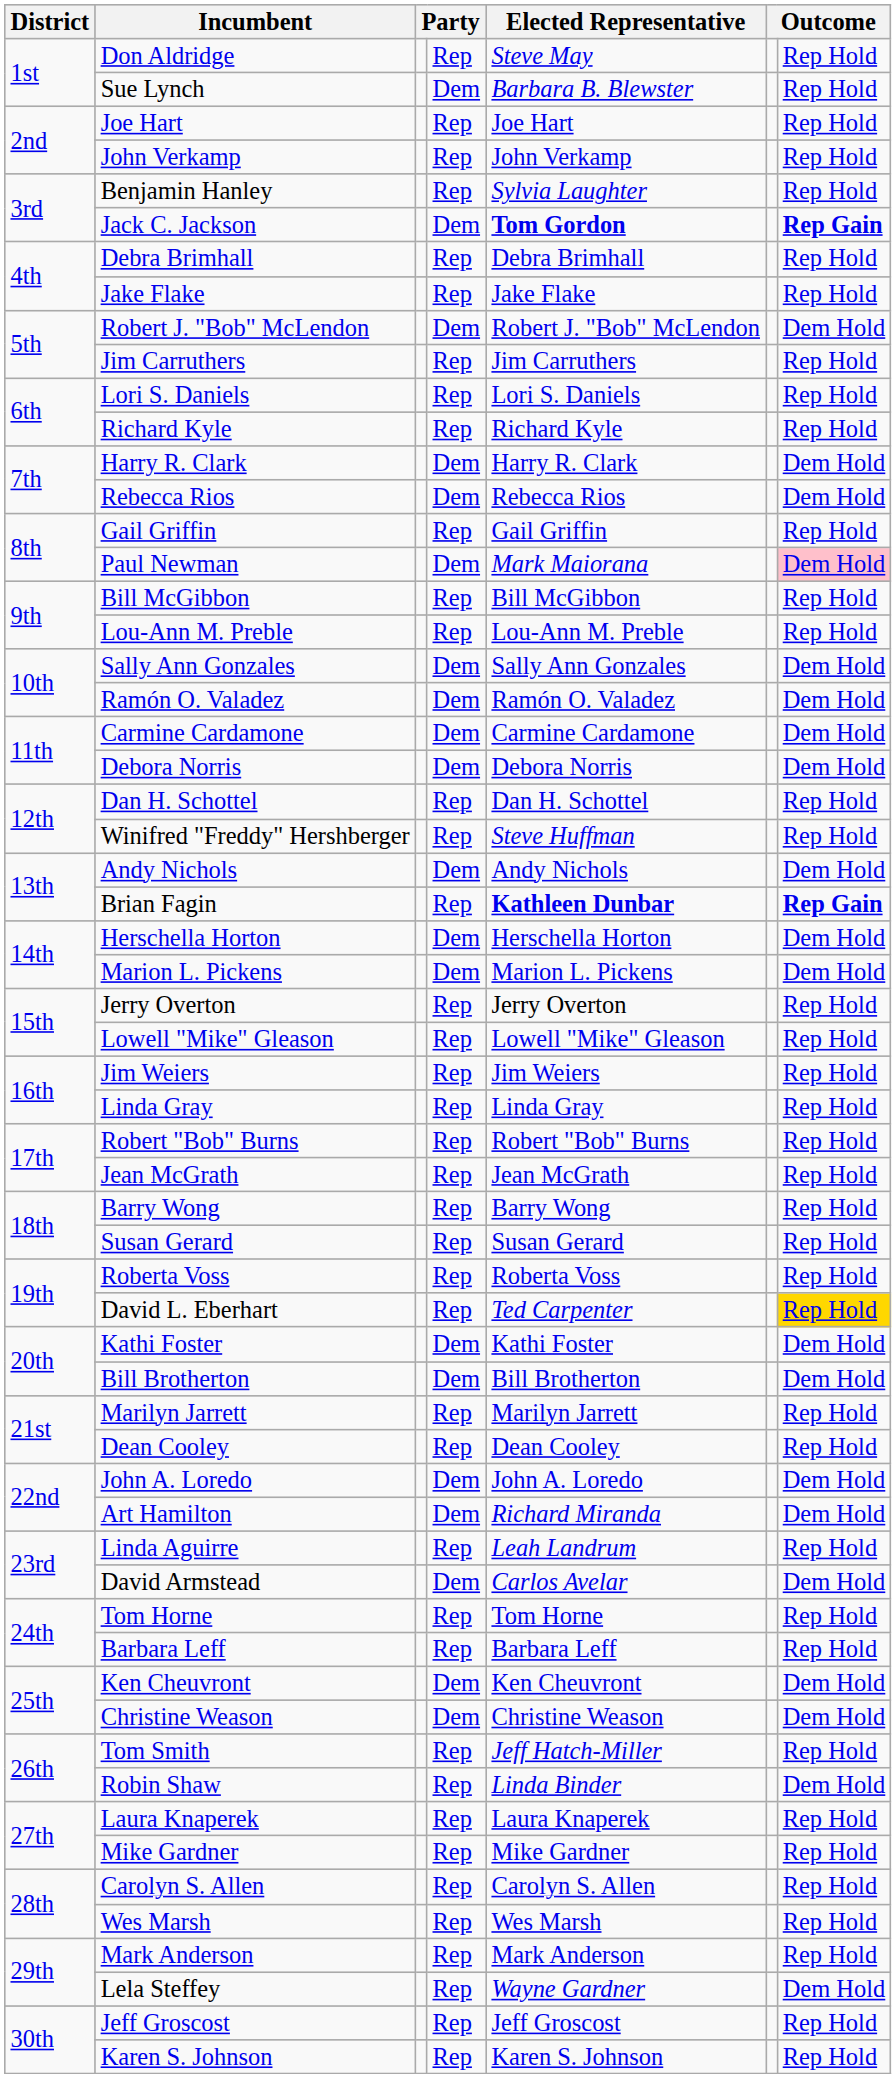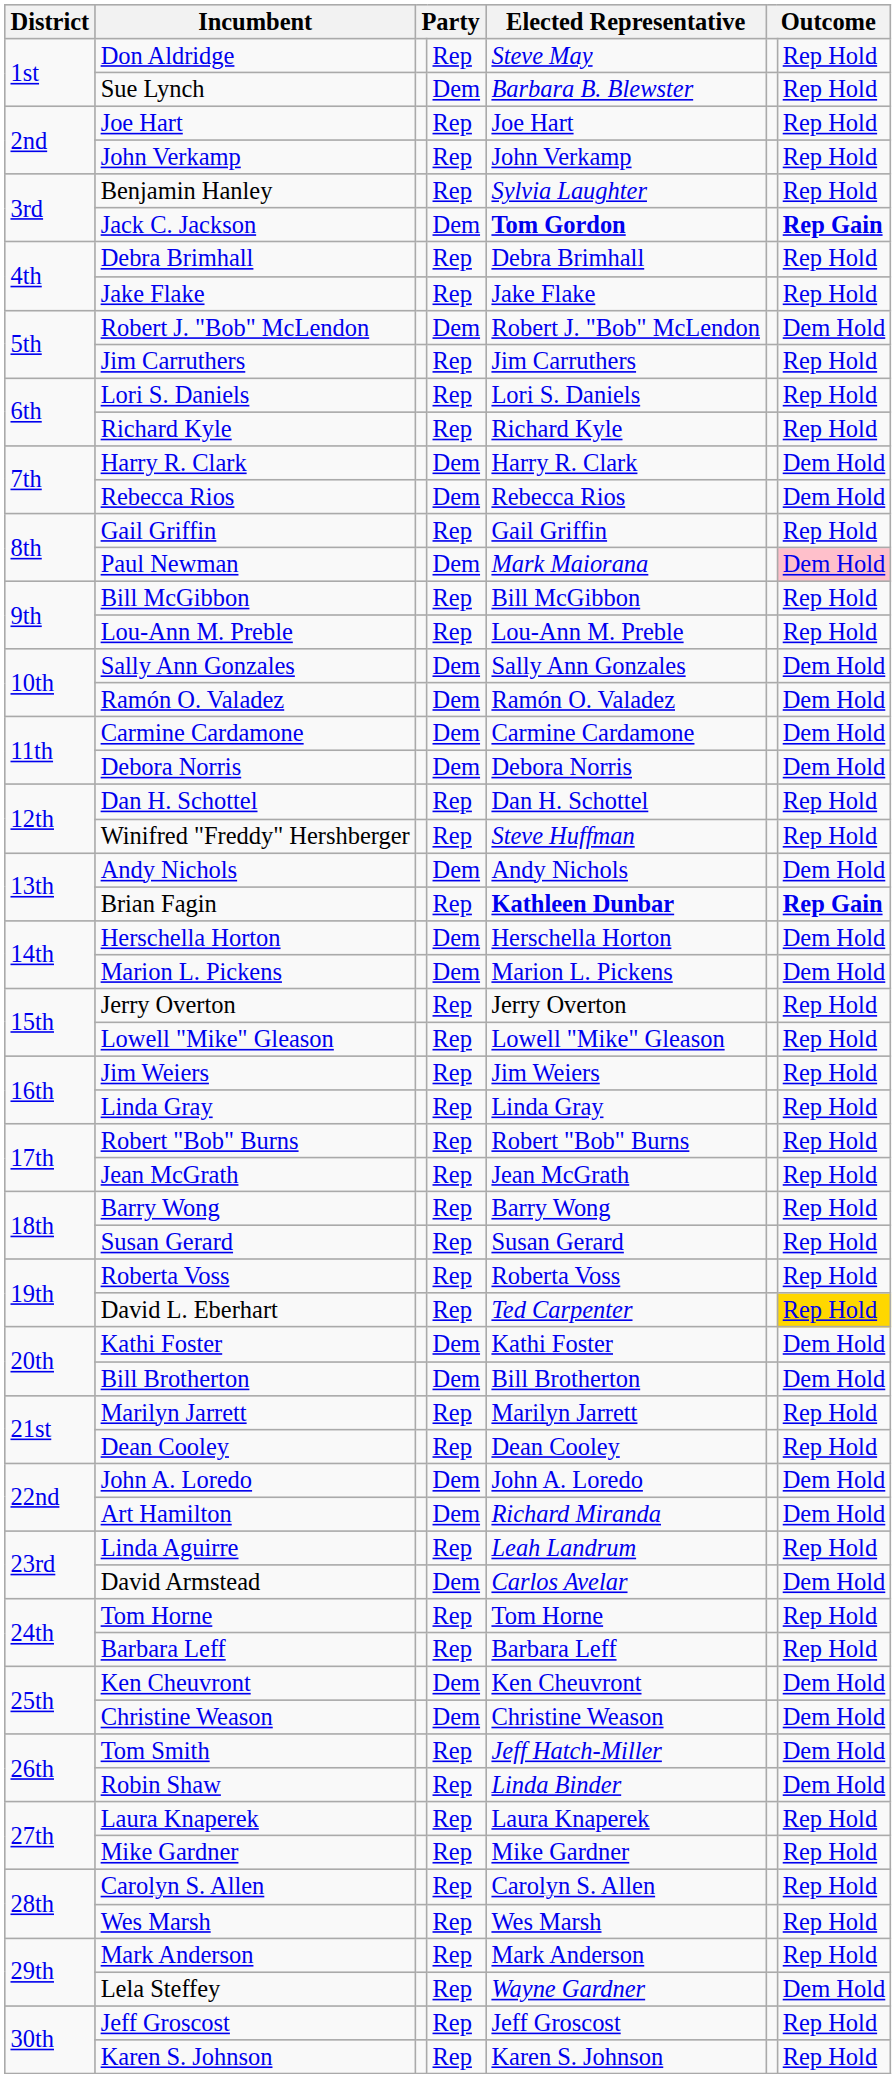(830, 1751) Rep Hold -> (834, 1751) Dem Hold
